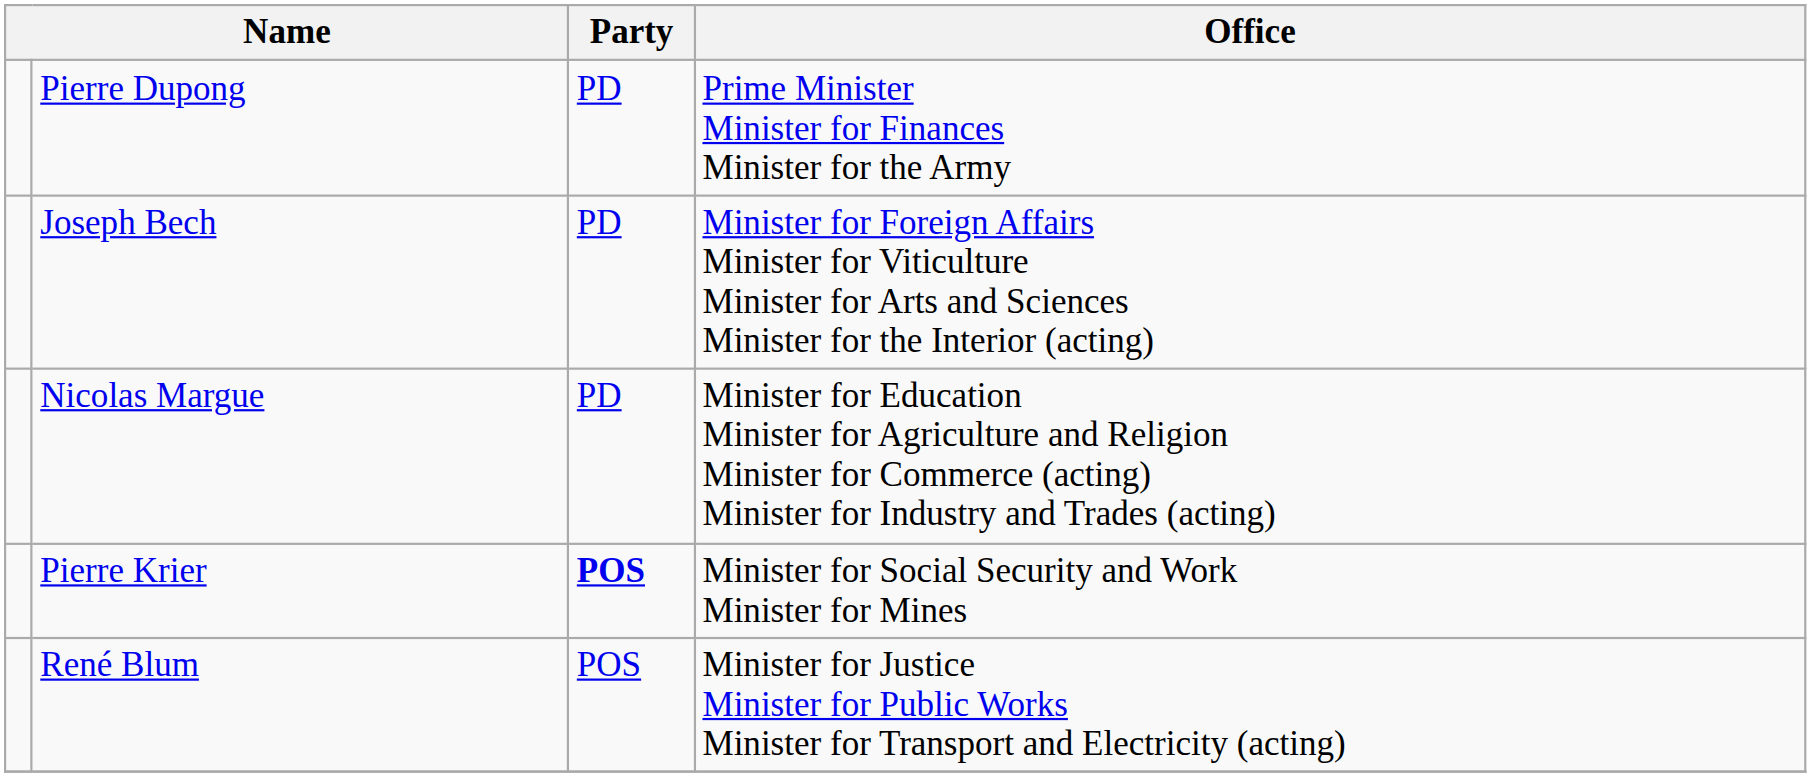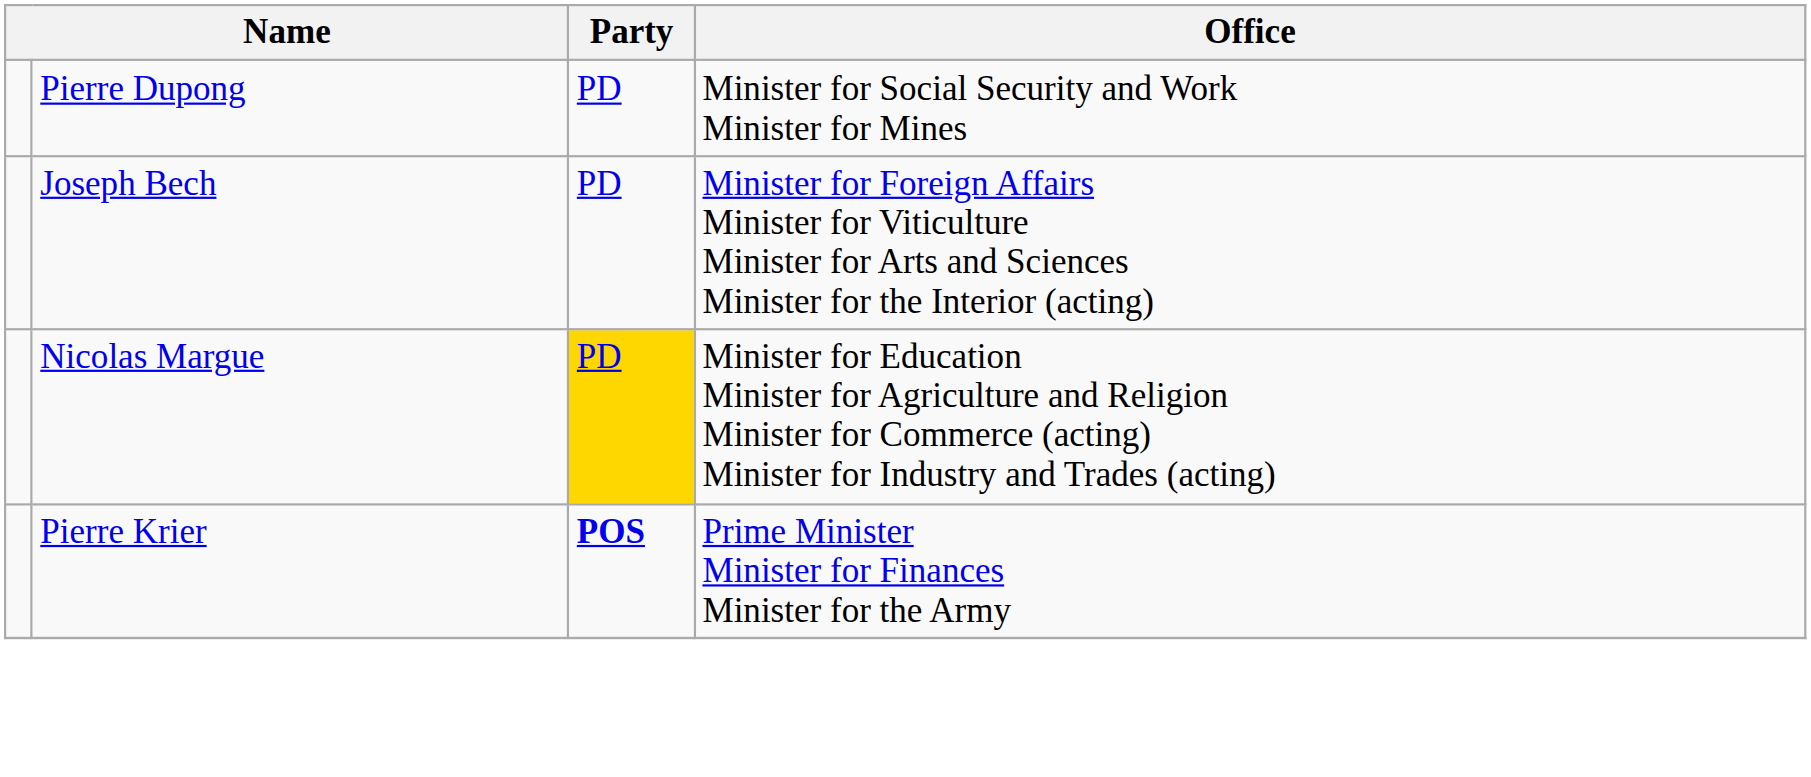(857, 127) Prime Minister Minister for Finances Minister for the Army -> (970, 107) Minister for Social Security and Work Minister for Mines
(599, 396) no background -> (599, 356) gold background
(970, 589) Minister for Social Security and Work Minister for Mines -> (857, 569) Prime Minister Minister for Finances Minister for the Army
- row: (120, 664)
